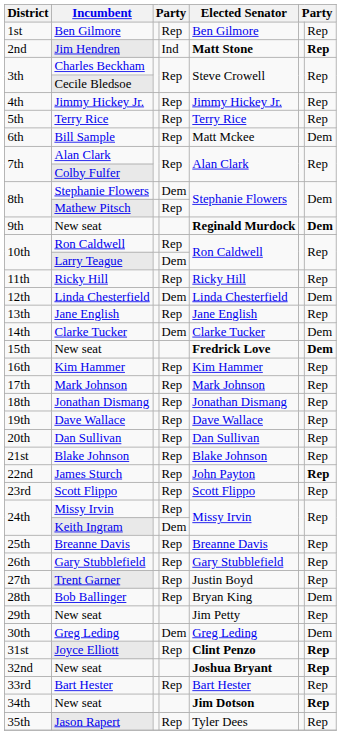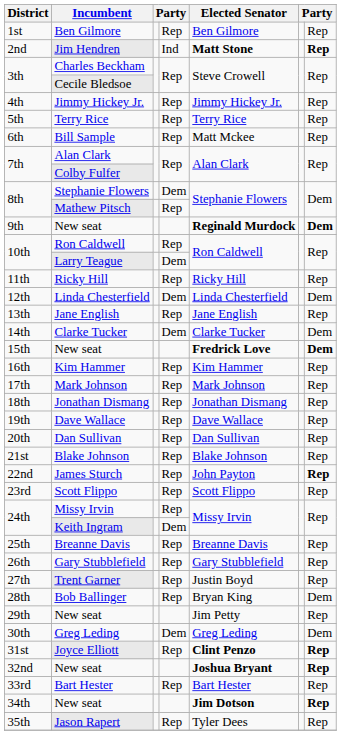(320, 137) Dem -> (318, 137) Rep
